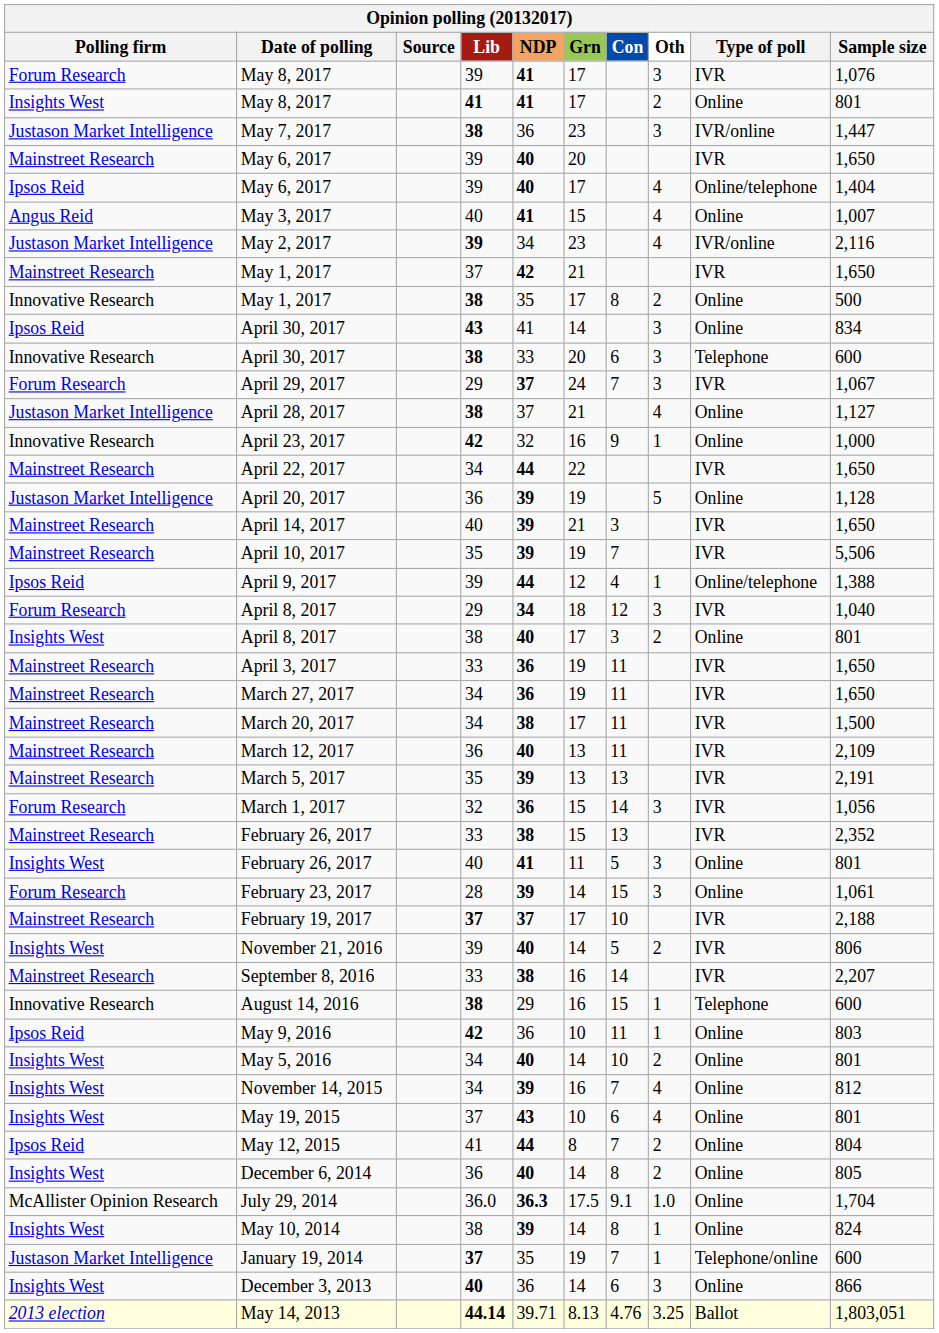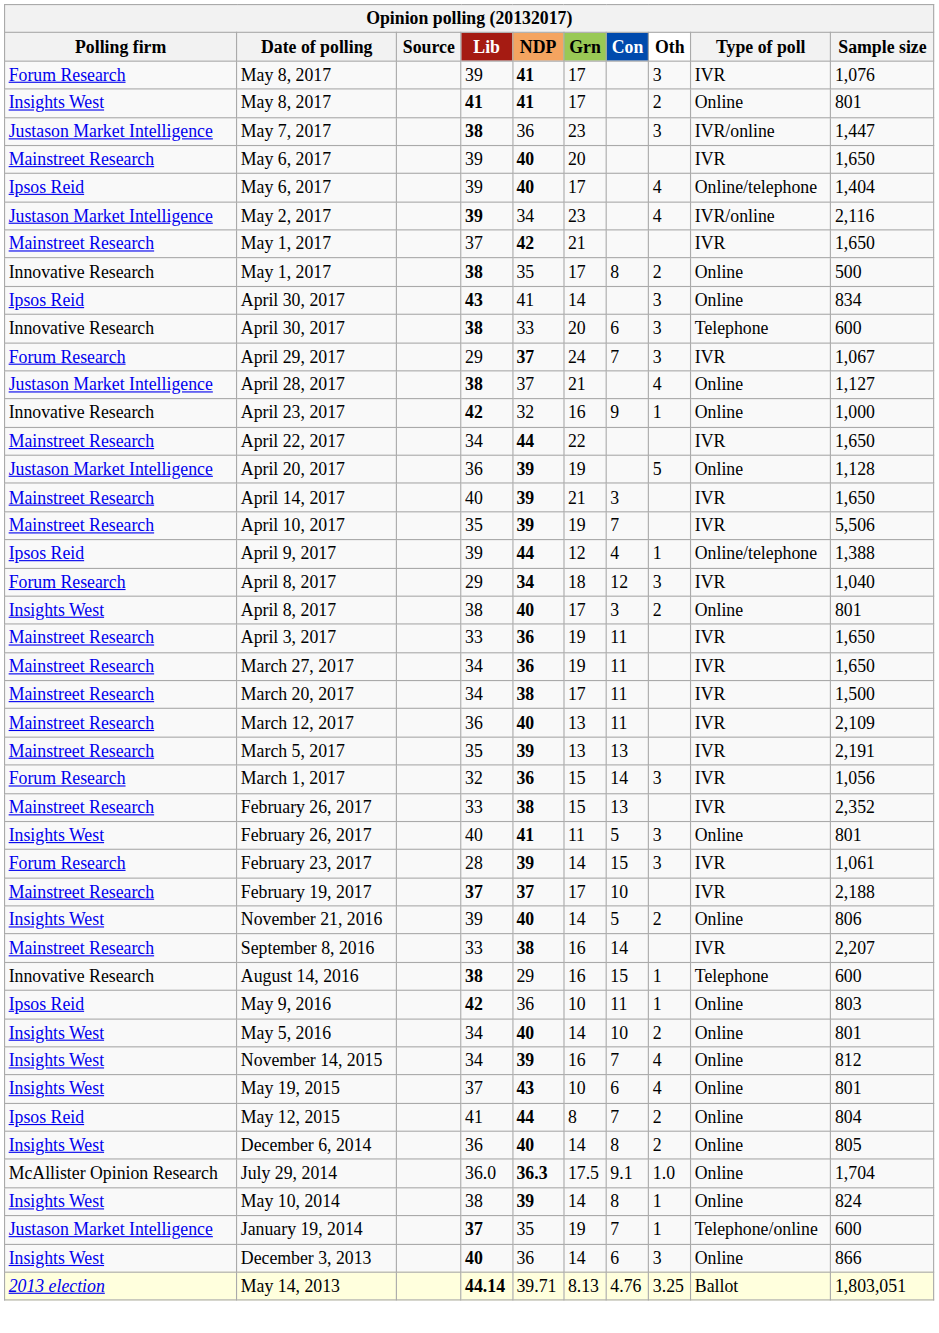- row: (51, 215)
(719, 891) Online -> (710, 863) IVR
(710, 948) IVR -> (719, 919) Online
